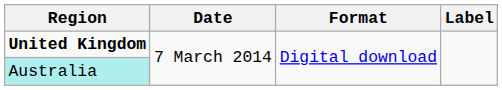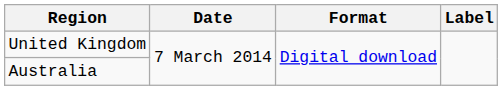(77, 45) bold -> (77, 45) normal
(53, 71) paleturquoise background -> (53, 71) no background
